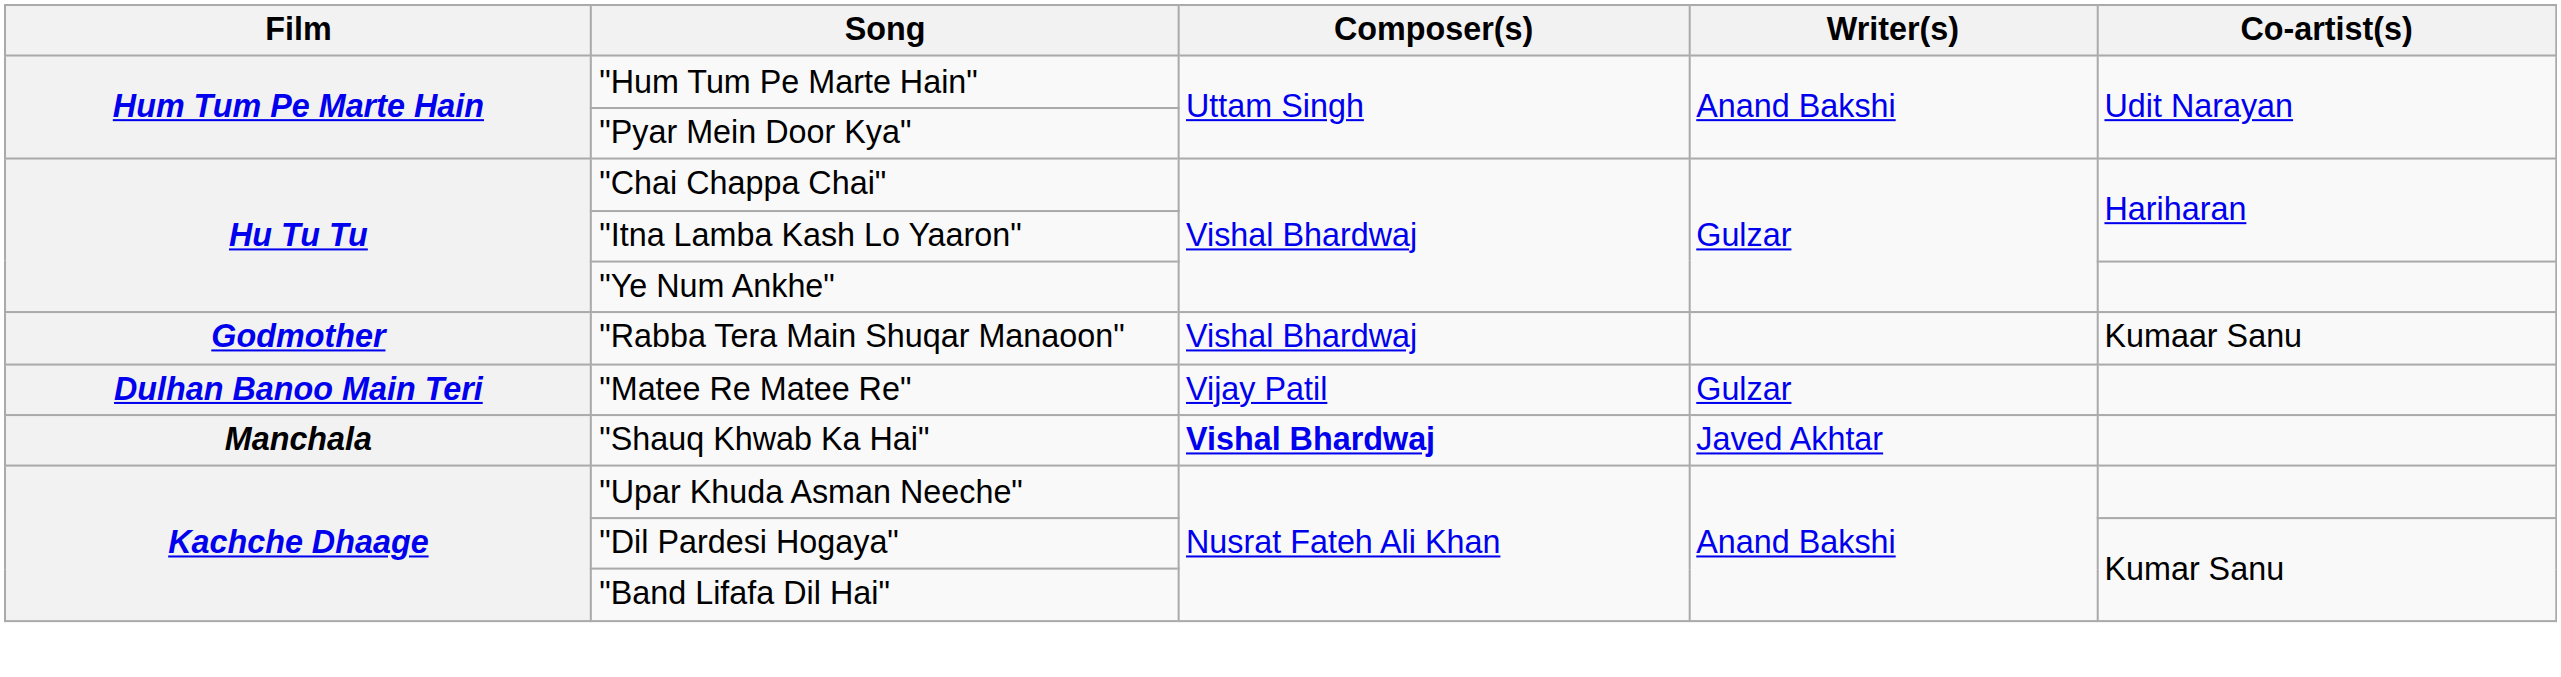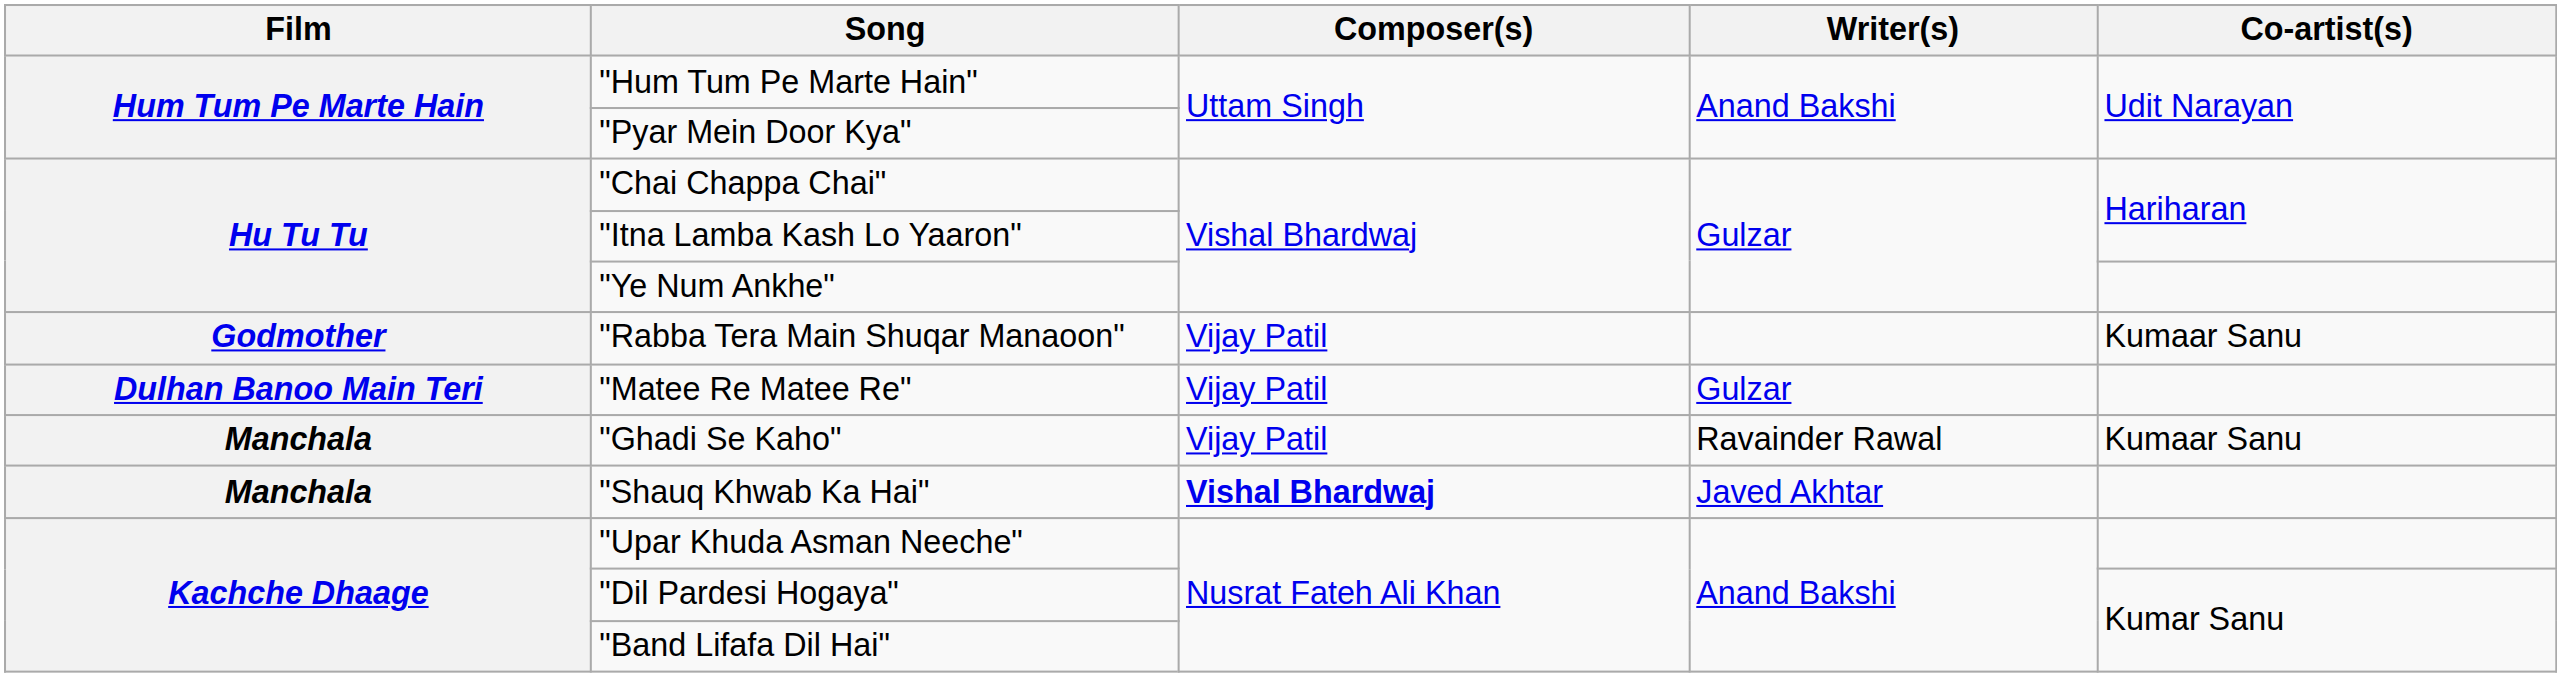(1302, 337) Vishal Bhardwaj -> (1257, 337) Vijay Patil
+ row: (720, 440)
